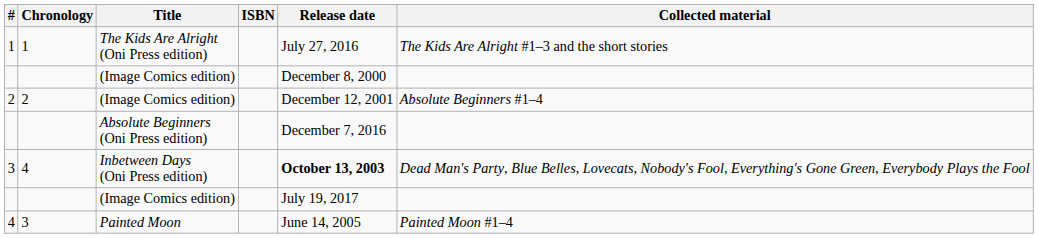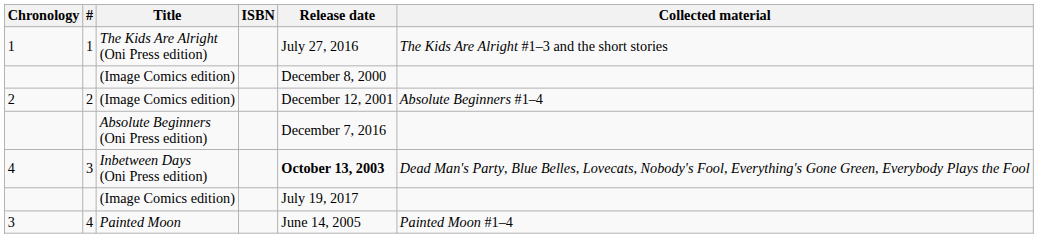columns swapped: (11, 15) <-> (57, 15)
